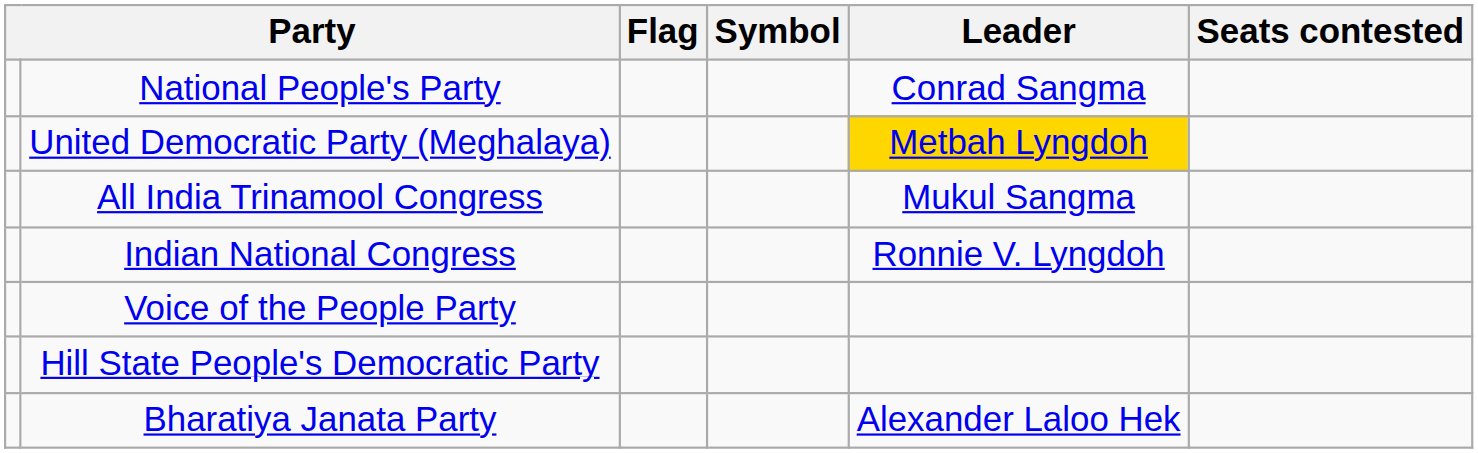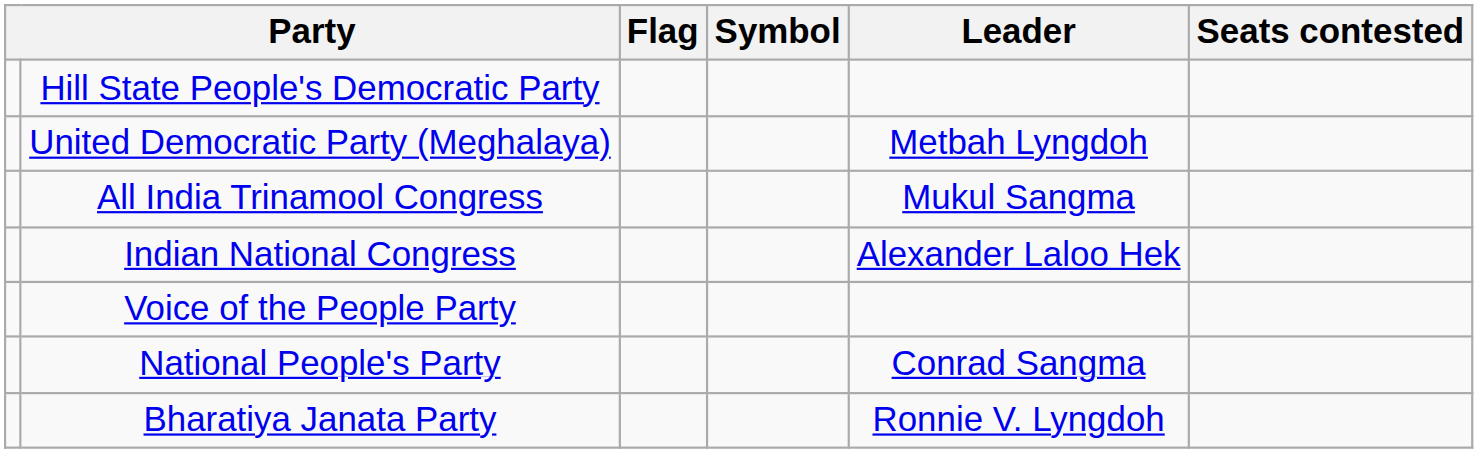rows swapped: (320, 87) <-> (320, 364)
(1019, 142) gold background -> (1019, 142) no background
(1019, 253) Ronnie V. Lyngdoh -> (1019, 253) Alexander Laloo Hek
(1019, 419) Alexander Laloo Hek -> (1019, 419) Ronnie V. Lyngdoh
